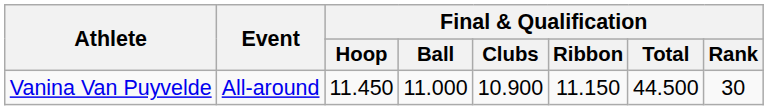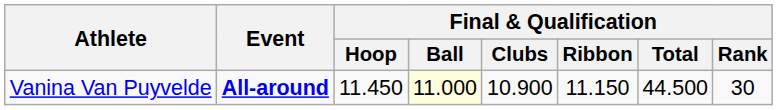(271, 88) normal -> (275, 88) bold
(436, 88) no background -> (445, 88) lightyellow background
